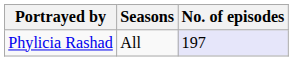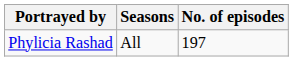(194, 42) lavender background -> (194, 42) no background
